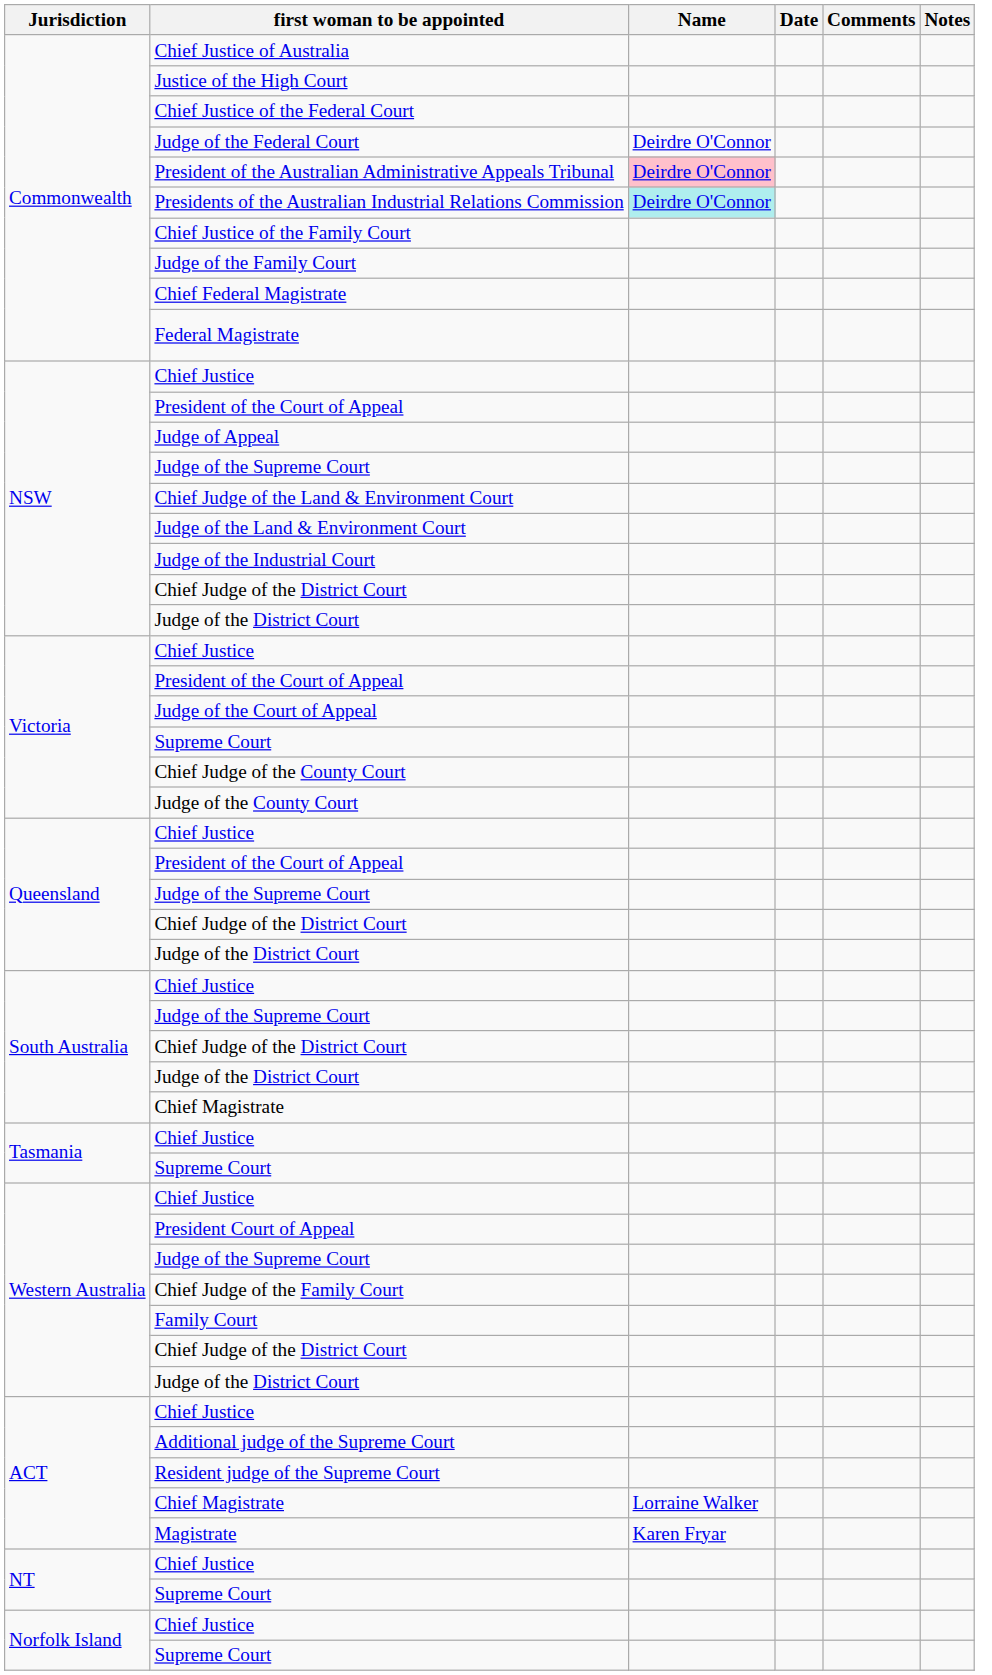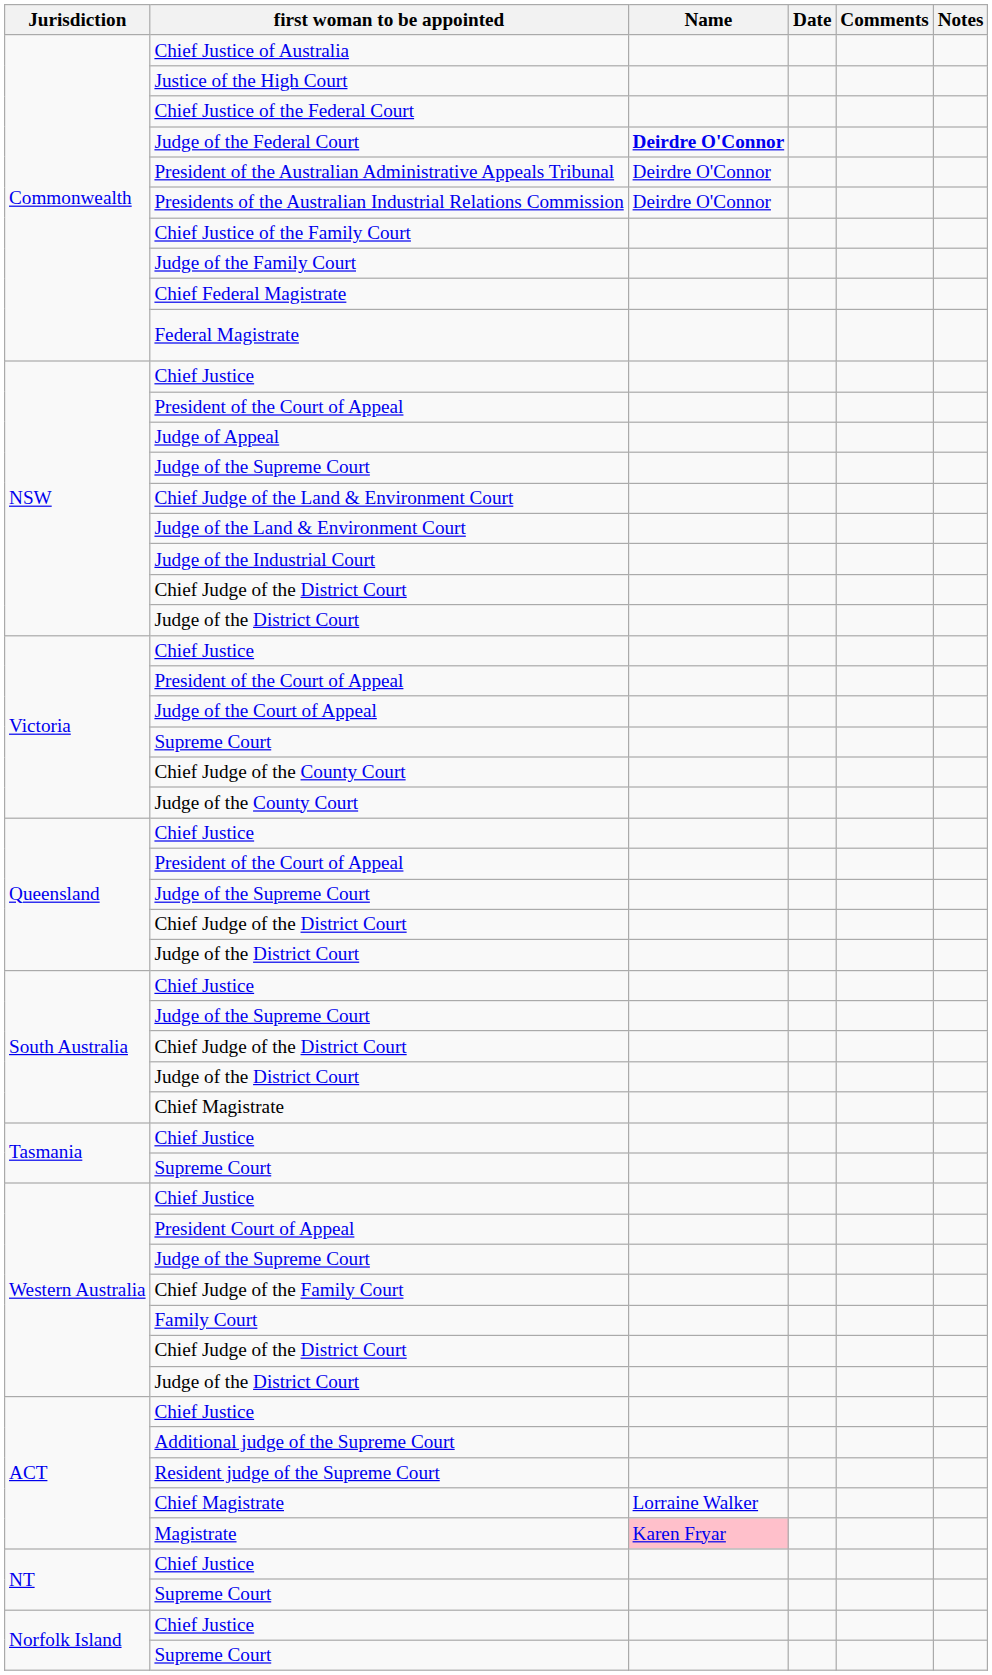(702, 141) normal -> (708, 141) bold
(702, 171) pink background -> (702, 171) no background
(702, 202) paleturquoise background -> (702, 202) no background
(679, 1533) no background -> (679, 1533) pink background
